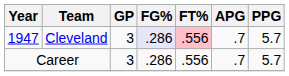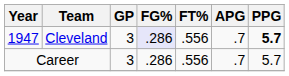(195, 38) pink background -> (195, 38) no background
(272, 38) normal -> (272, 38) bold
